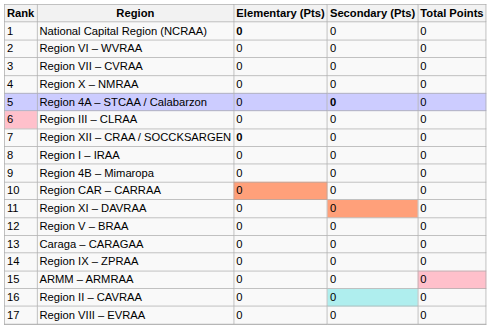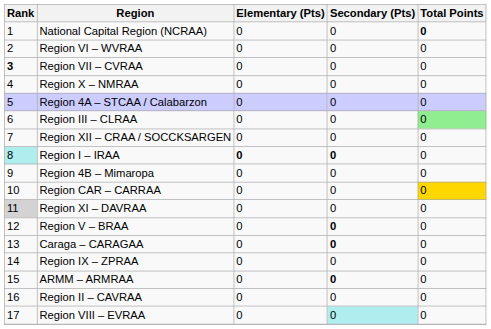(239, 31) bold -> (239, 31) normal
(423, 31) normal -> (423, 31) bold
(10, 66) normal -> (10, 66) bold
(333, 102) bold -> (333, 102) normal
(10, 119) pink background -> (10, 119) no background
(423, 119) no background -> (423, 119) lightgreen background
(239, 137) bold -> (239, 137) normal
(10, 155) no background -> (10, 155) paleturquoise background
(239, 155) normal -> (239, 155) bold
(333, 155) normal -> (333, 155) bold
(239, 191) lightsalmon background -> (239, 191) no background
(423, 191) no background -> (423, 191) gold background
(13, 208) no background -> (13, 208) lightgrey background
(333, 208) lightsalmon background -> (333, 208) no background
(333, 226) normal -> (333, 226) bold
(333, 244) normal -> (333, 244) bold
(333, 279) normal -> (333, 279) bold
(423, 279) pink background -> (423, 279) no background
(333, 297) paleturquoise background -> (333, 297) no background
(333, 315) no background -> (333, 315) paleturquoise background
